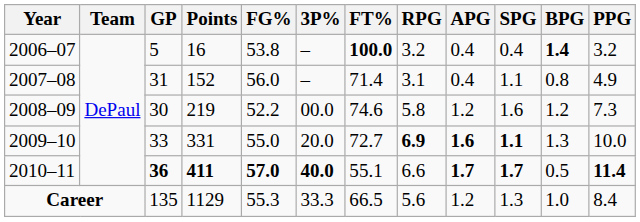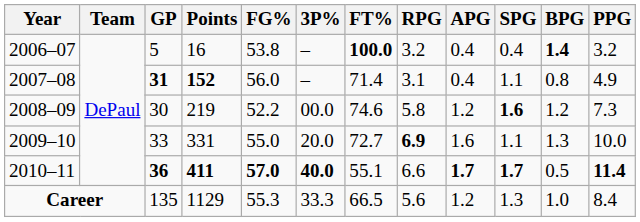(159, 79) normal -> (159, 79) bold
(201, 79) normal -> (201, 79) bold
(511, 110) normal -> (511, 110) bold
(462, 140) bold -> (462, 140) normal
(511, 140) bold -> (511, 140) normal
